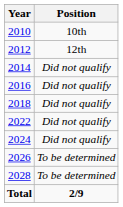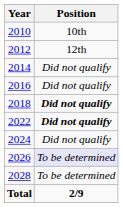(76, 103) normal -> (76, 103) bold
(76, 121) normal -> (76, 121) bold
(76, 157) no background -> (76, 157) lavender background
